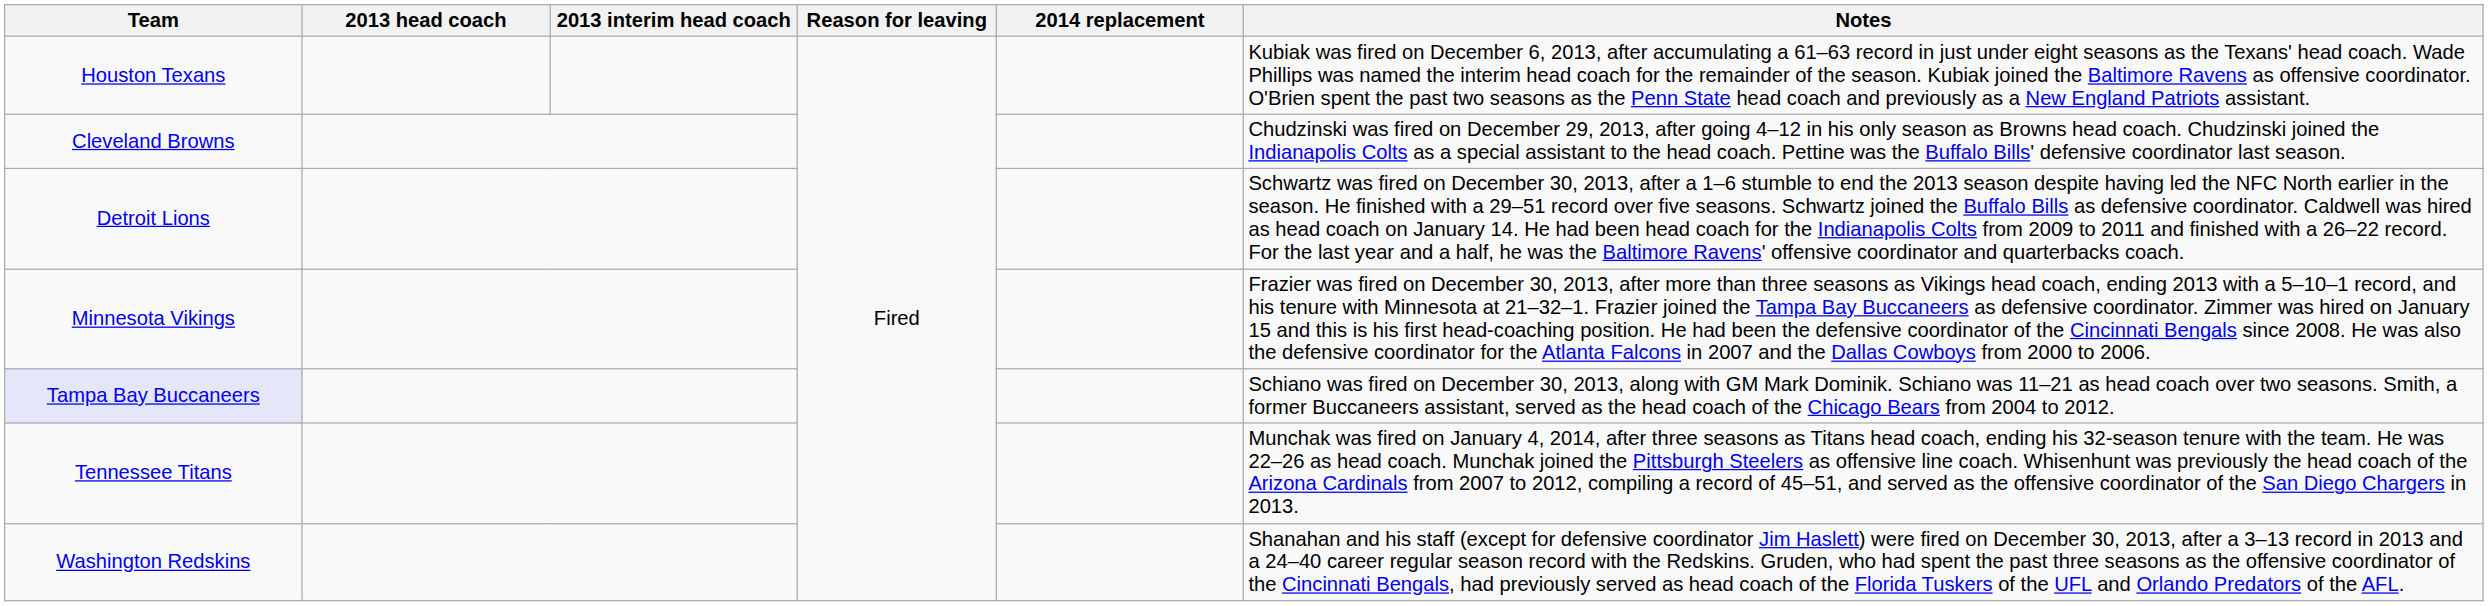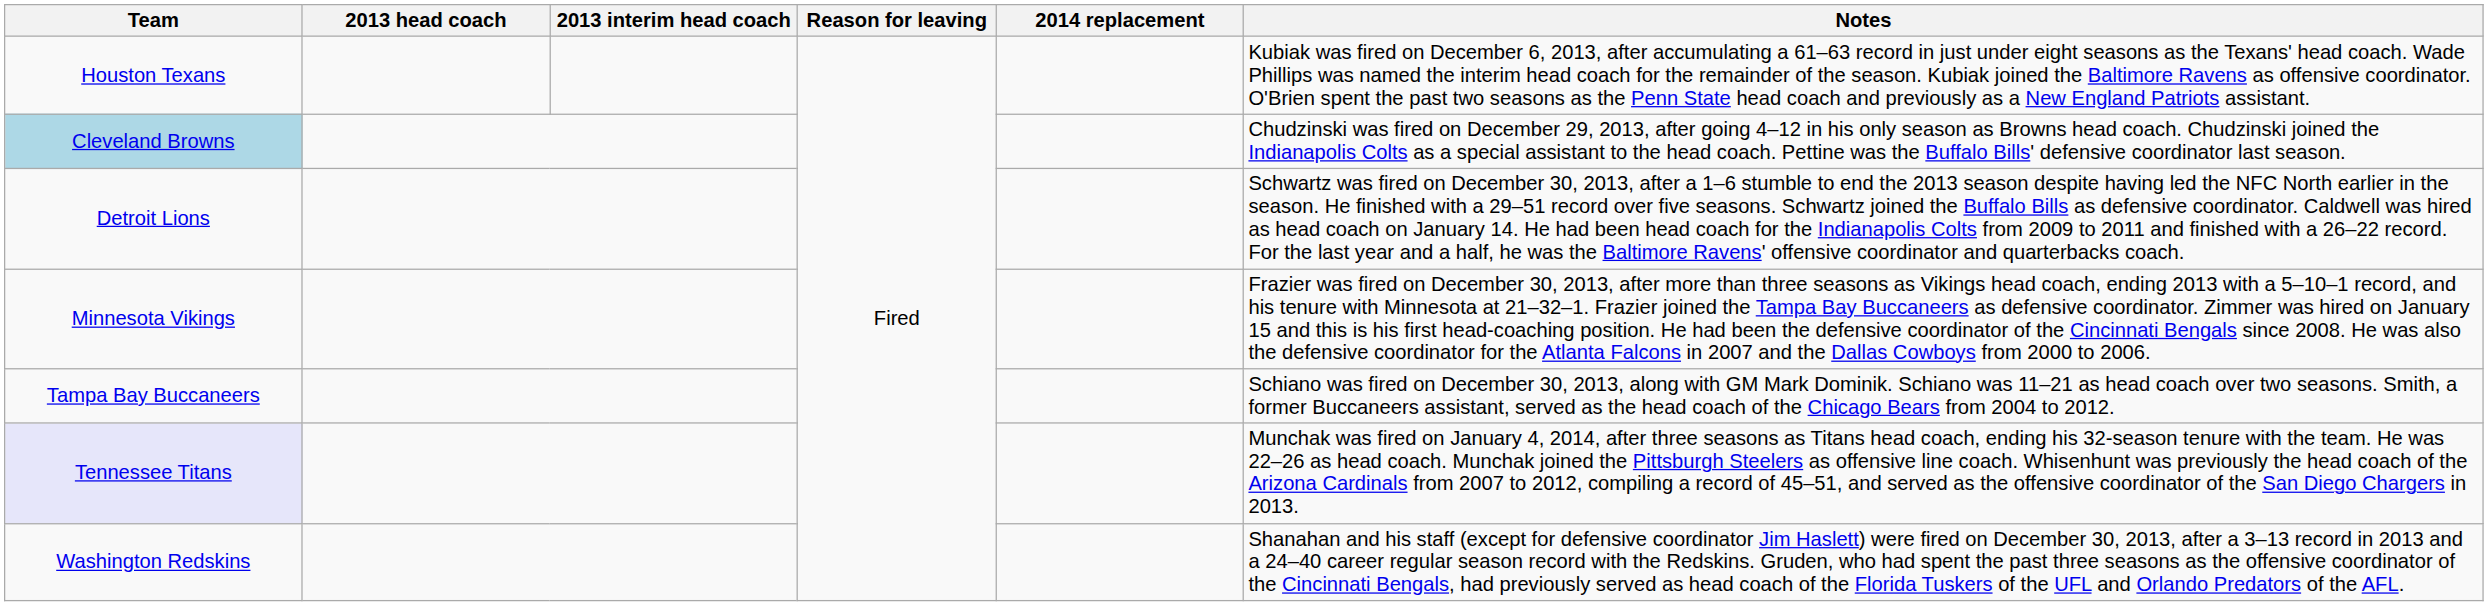(153, 141) no background -> (153, 141) lightblue background
(153, 395) lavender background -> (153, 395) no background
(153, 473) no background -> (153, 473) lavender background
